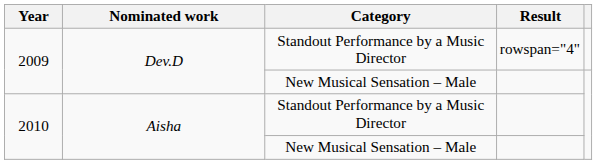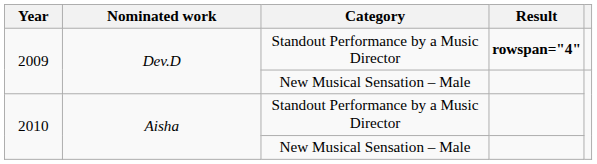(540, 49) normal -> (537, 49) bold
